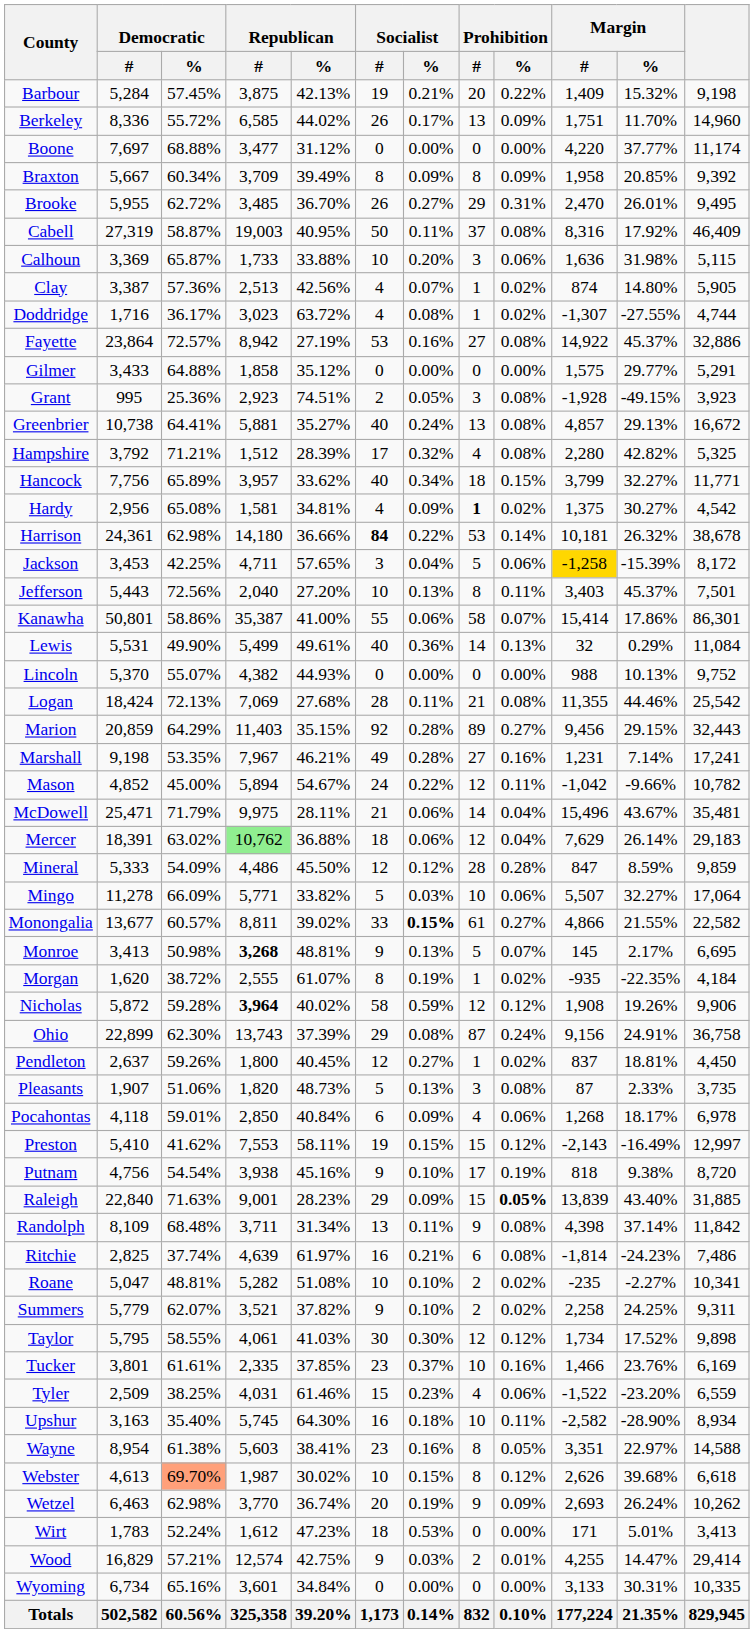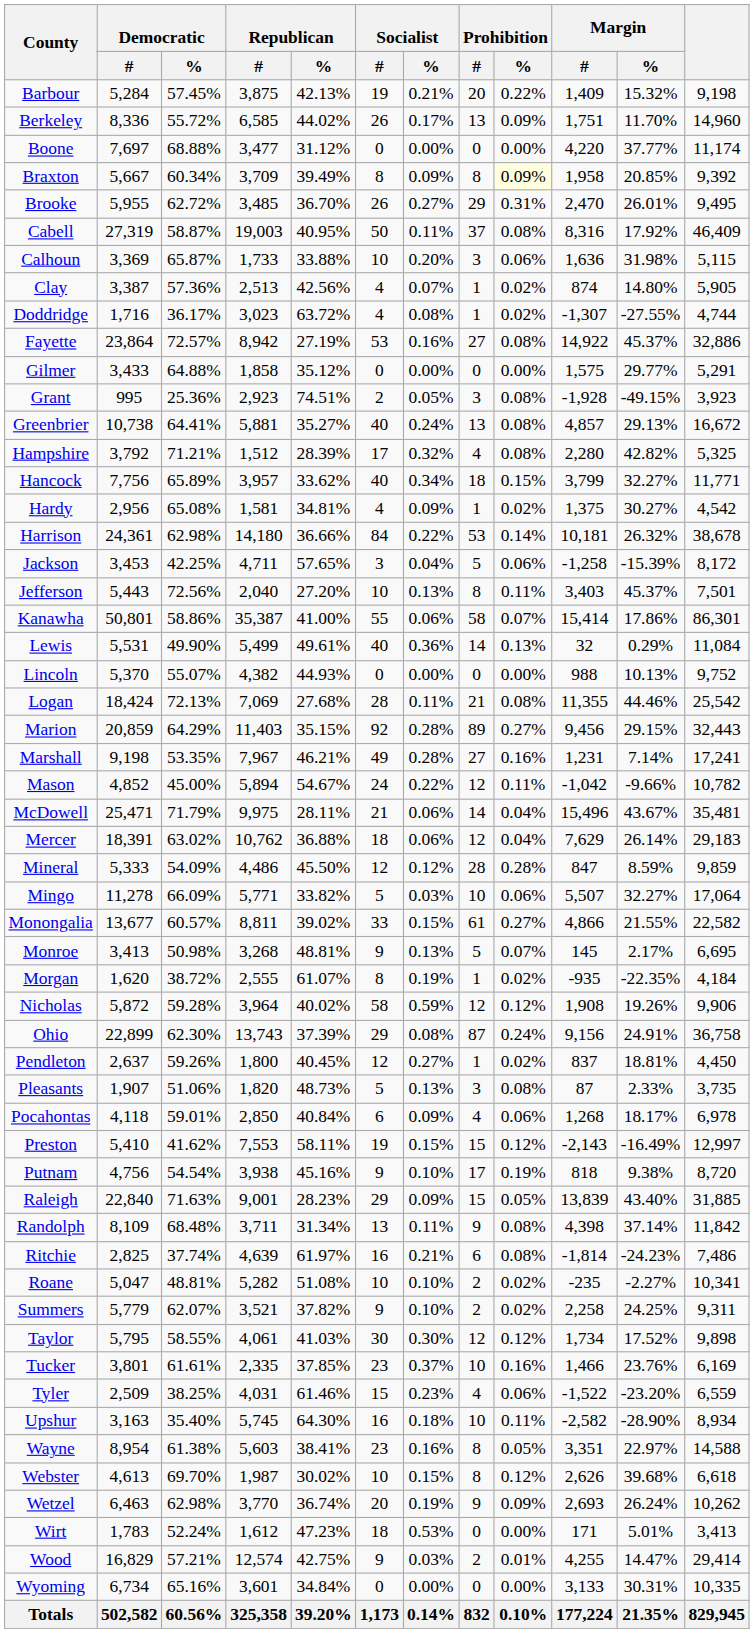(523, 176) no background -> (523, 176) lightyellow background
(477, 508) bold -> (477, 508) normal
(379, 535) bold -> (379, 535) normal
(584, 563) gold background -> (584, 563) no background
(259, 840) lightgreen background -> (259, 840) no background
(431, 923) bold -> (431, 923) normal
(259, 950) bold -> (259, 950) normal
(259, 1006) bold -> (259, 1006) normal
(523, 1199) bold -> (523, 1199) normal
(194, 1476) lightsalmon background -> (194, 1476) no background
